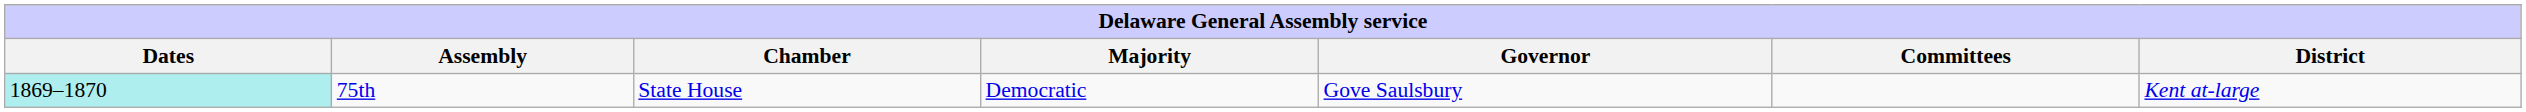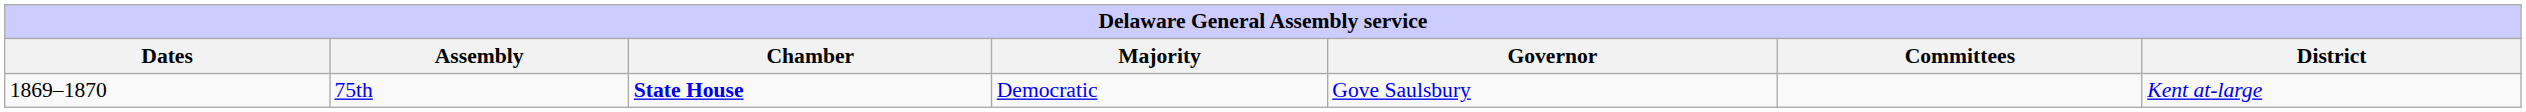(58, 90) paleturquoise background -> (58, 90) no background
(690, 90) normal -> (689, 90) bold
